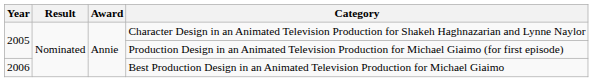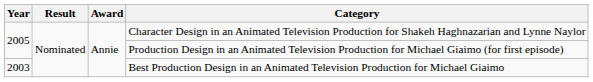(18, 67) 2006 -> (18, 67) 2003
